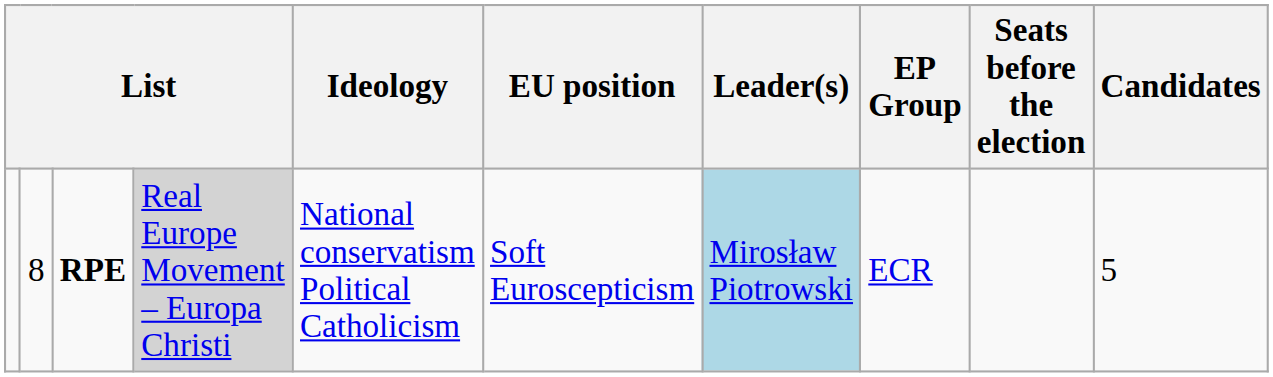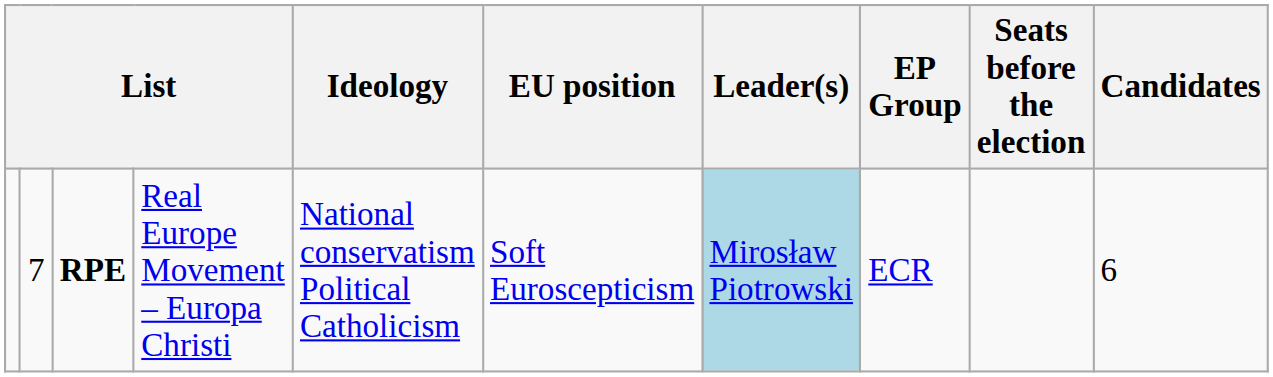(36, 269) 8 -> (36, 269) 7
(213, 269) lightgrey background -> (213, 269) no background
(1109, 269) 5 -> (1109, 269) 6
